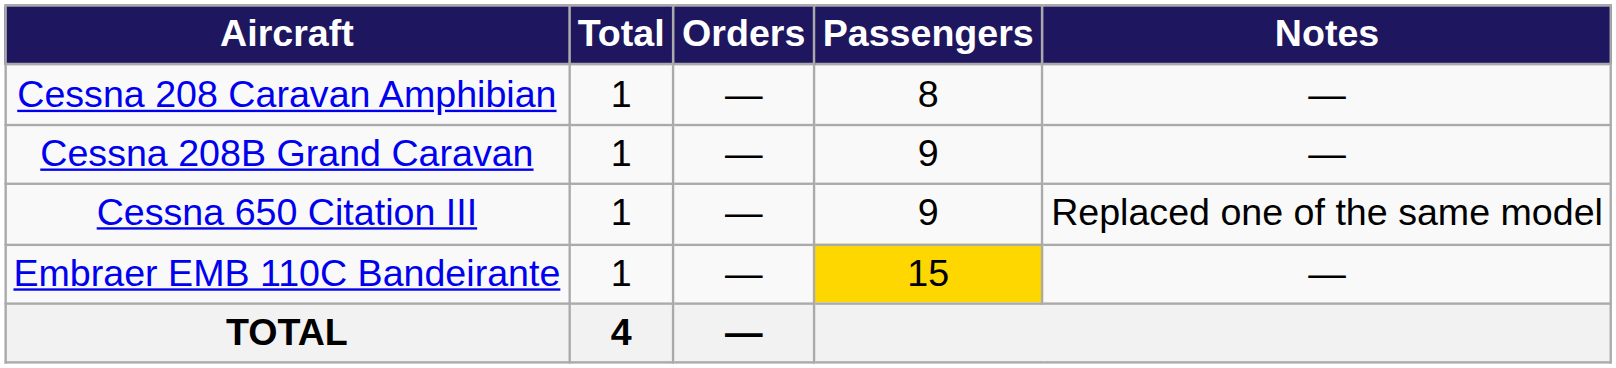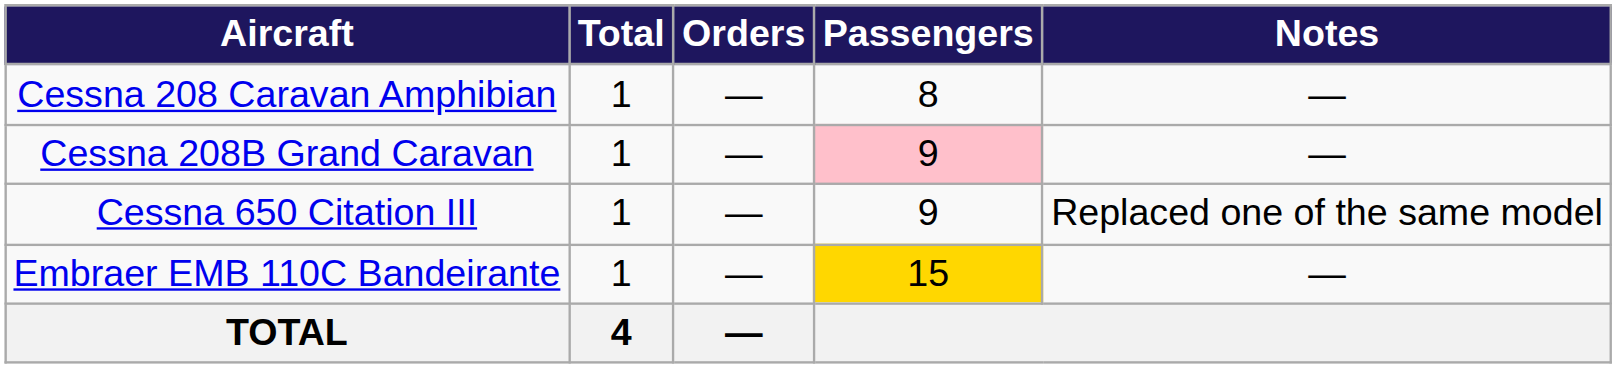(928, 153) no background -> (928, 153) pink background
